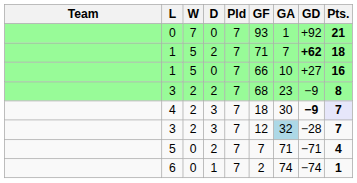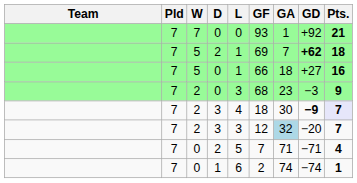columns swapped: (237, 14) <-> (172, 14)
(261, 52) 71 -> (261, 52) 69
(286, 71) 10 -> (286, 71) 18
(214, 91) 2 -> (218, 91) 0
(311, 91) −9 -> (311, 91) −3
(338, 91) 8 -> (338, 91) 9
(311, 129) −28 -> (311, 129) −20
